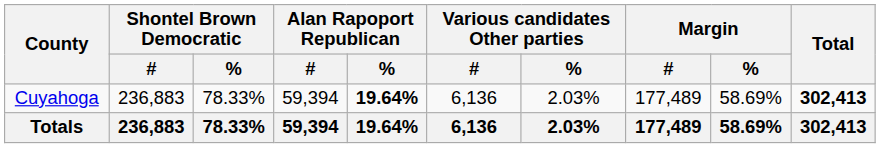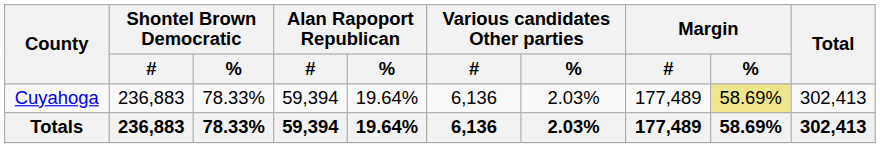(387, 98) bold -> (387, 98) normal
(751, 98) no background -> (751, 98) khaki background
(833, 98) bold -> (833, 98) normal
